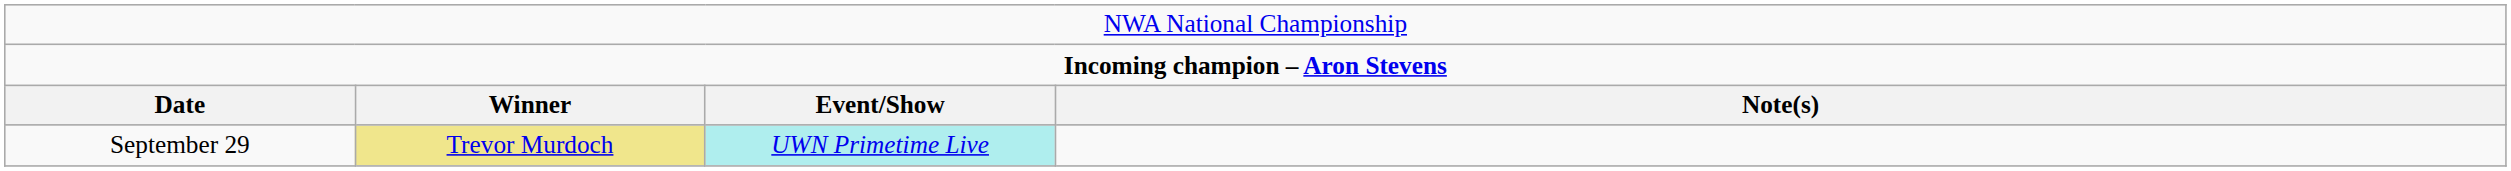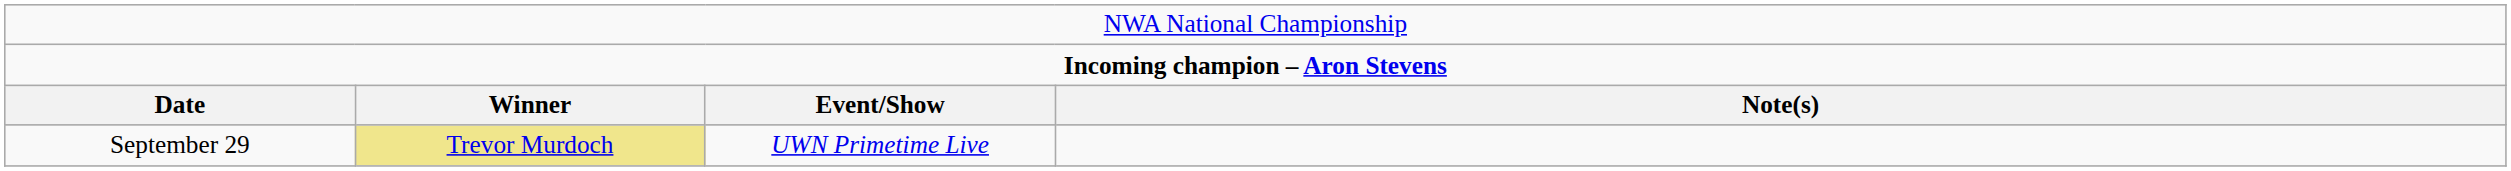(880, 144) paleturquoise background -> (880, 144) no background
